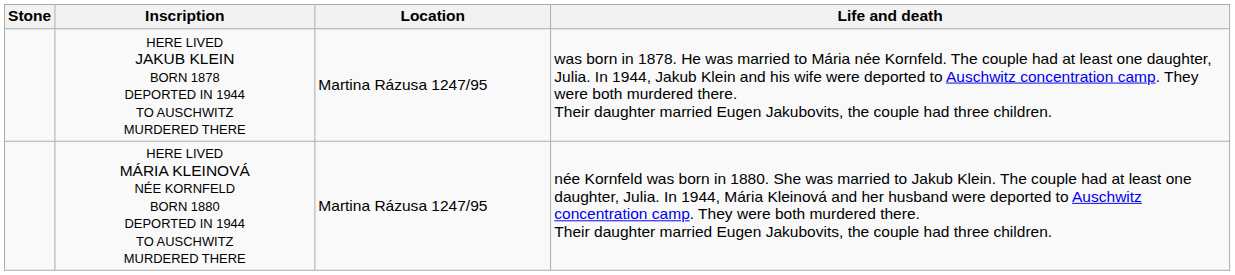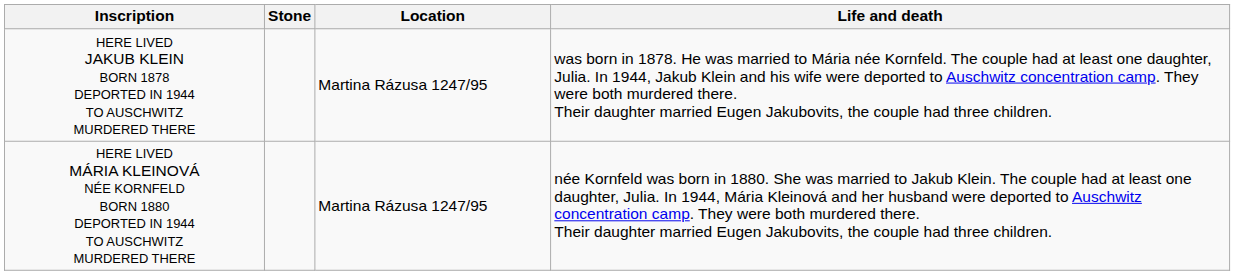columns swapped: (30, 16) <-> (185, 16)
